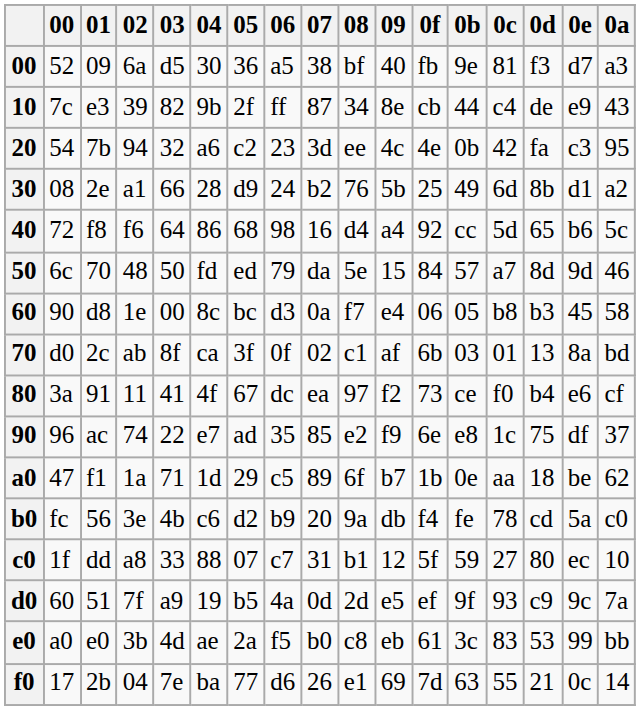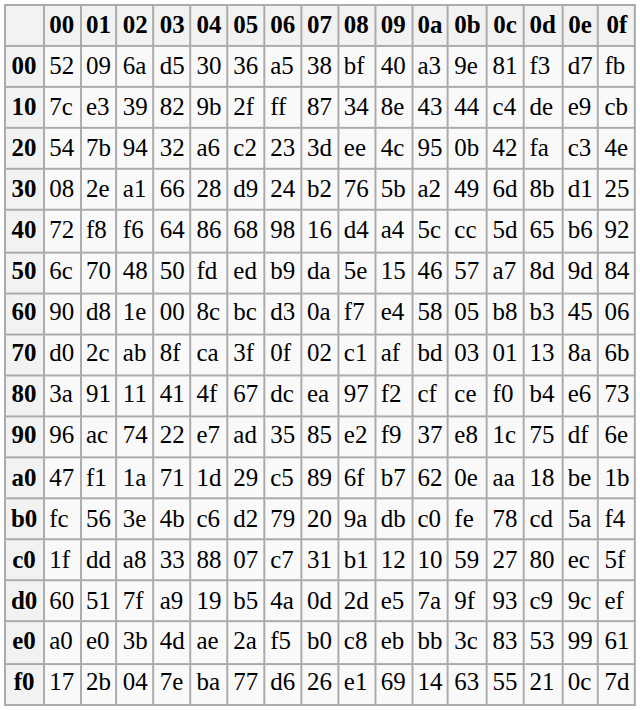columns swapped: (617, 24) <-> (430, 24)
(283, 271) 79 -> (283, 271) b9
(283, 518) b9 -> (283, 518) 79
